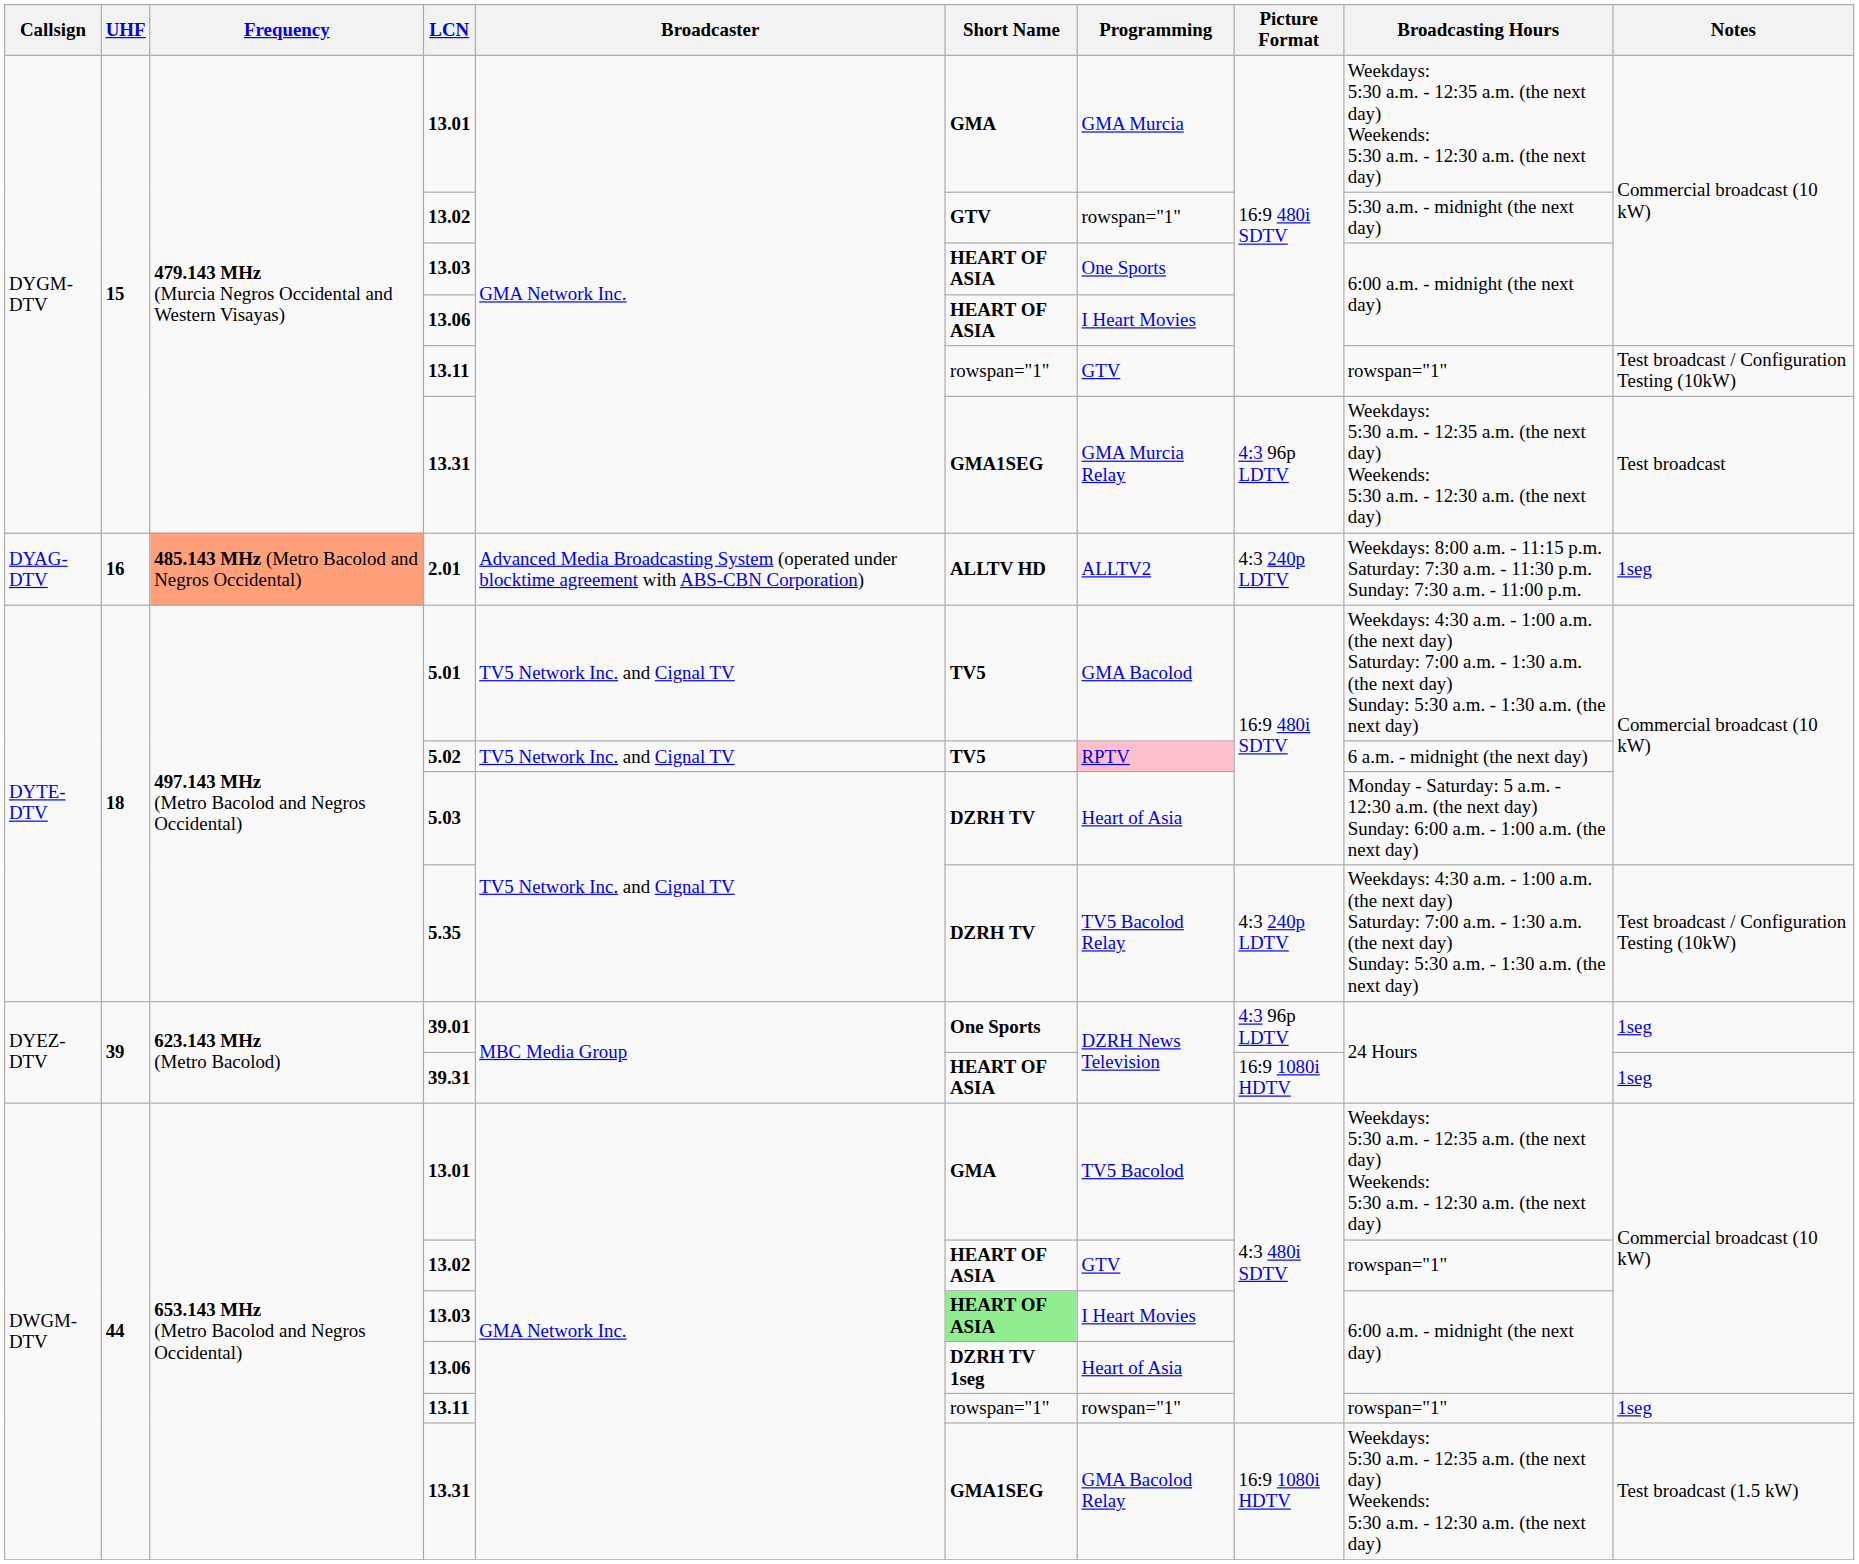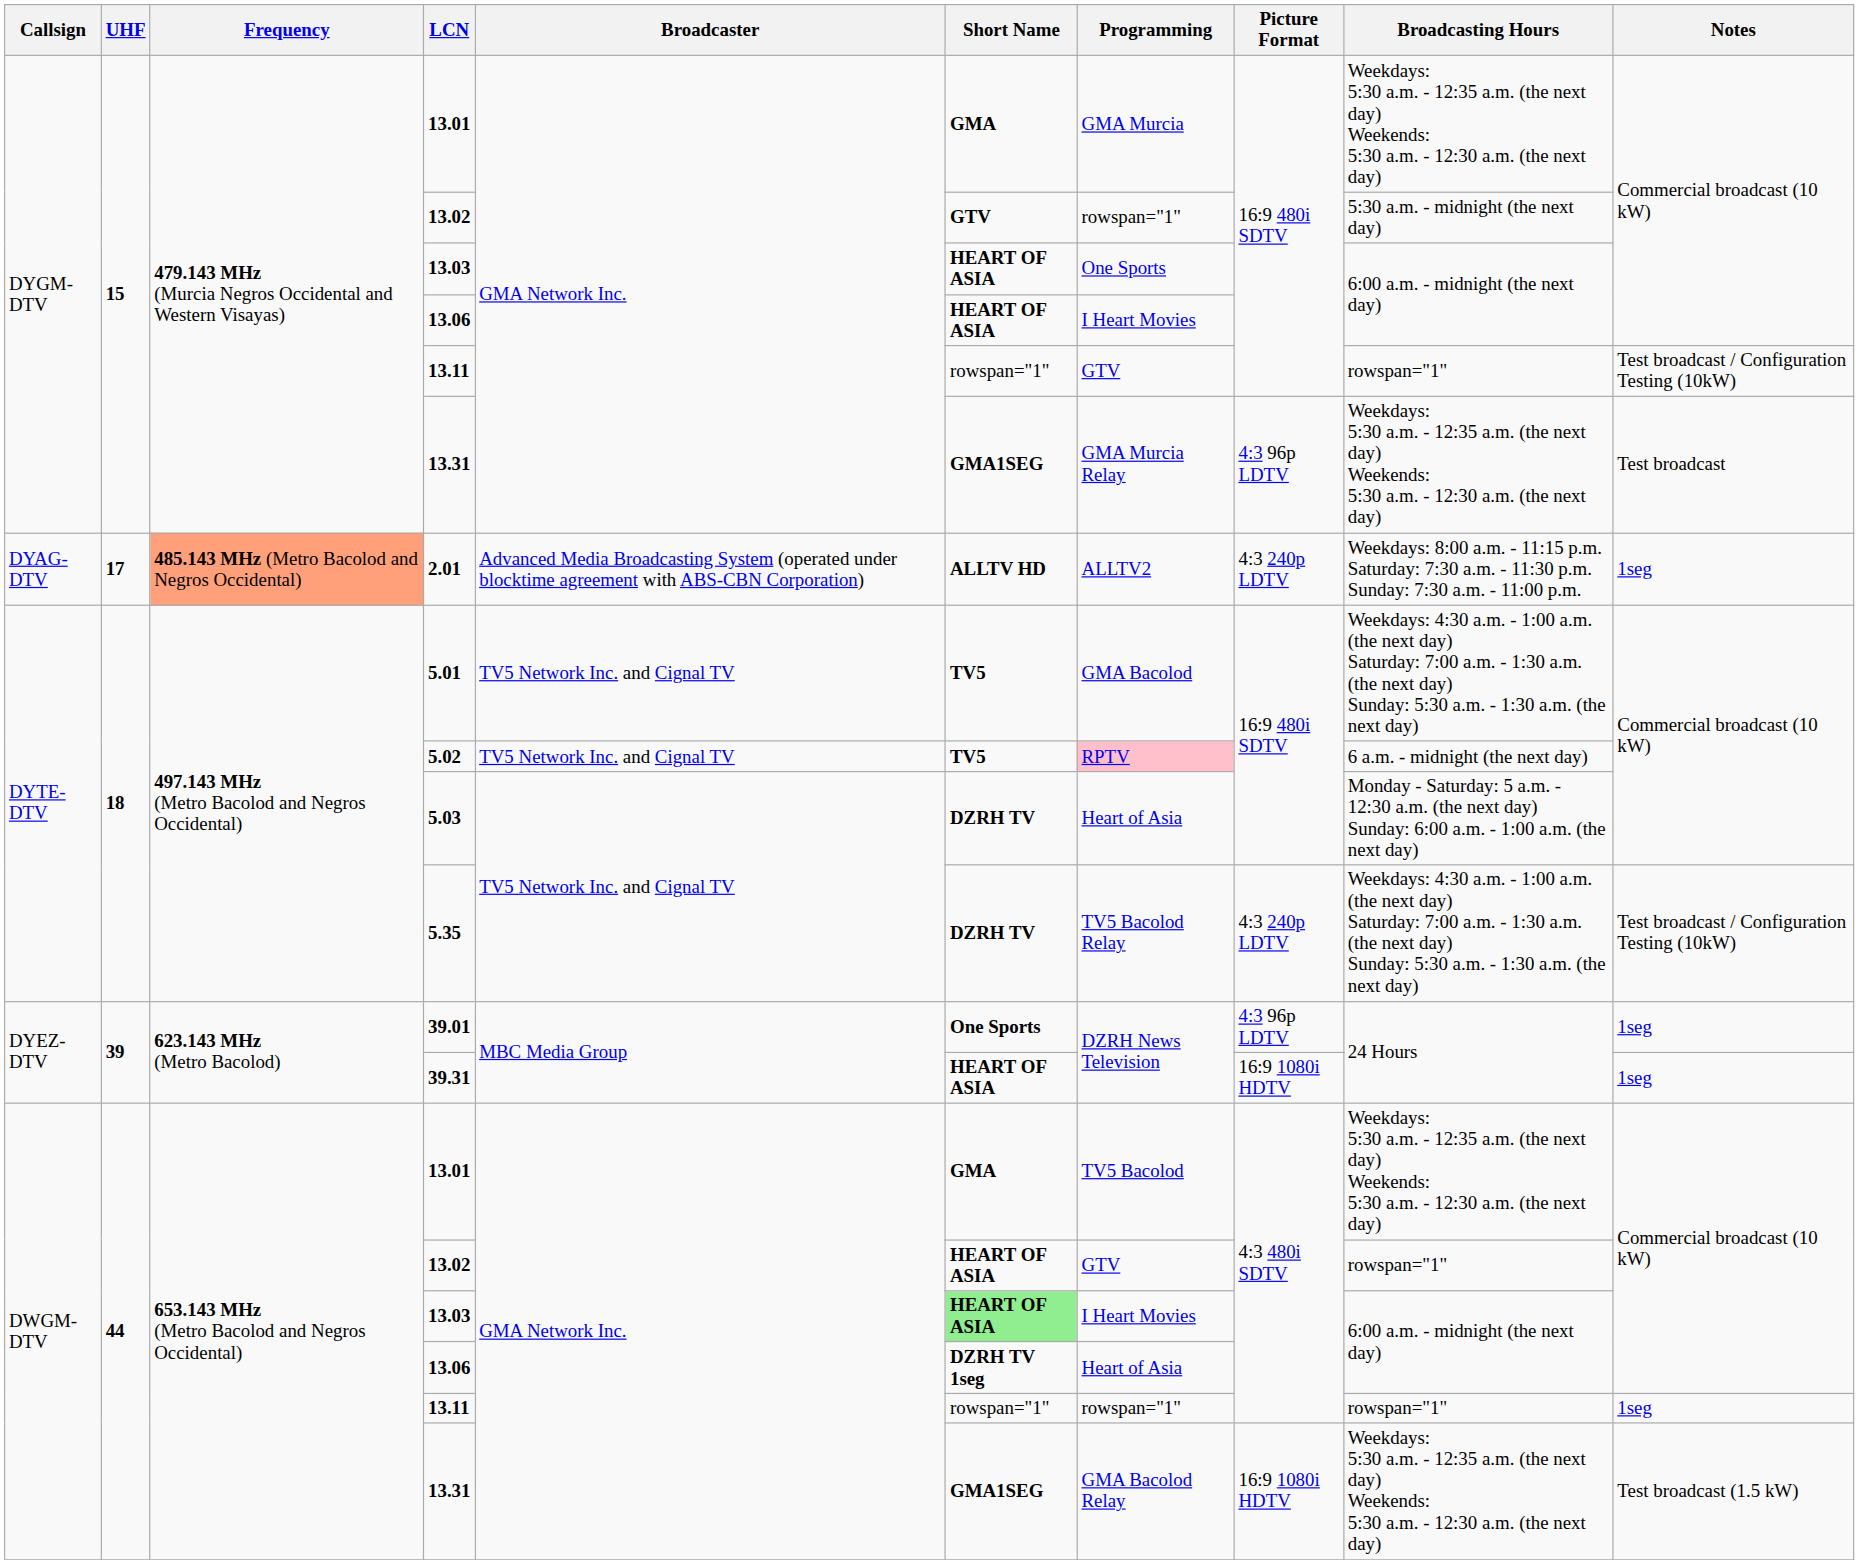(115, 568) 16 -> (115, 568) 17
